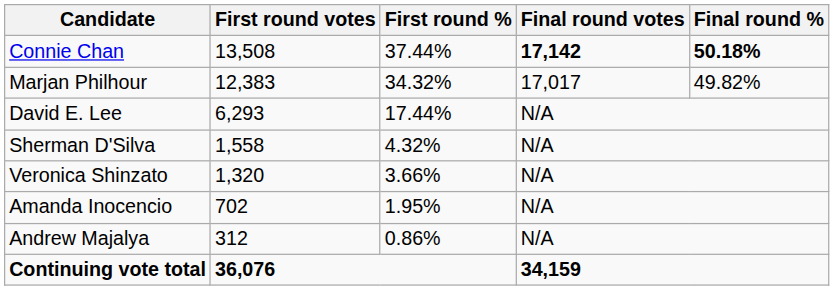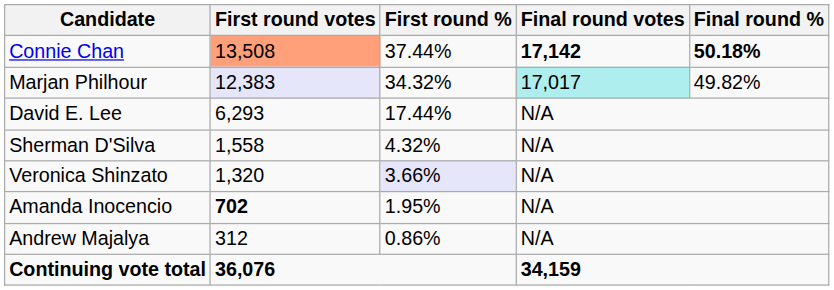(245, 51) no background -> (245, 51) lightsalmon background
(245, 82) no background -> (245, 82) lavender background
(551, 82) no background -> (551, 82) paleturquoise background
(413, 176) no background -> (413, 176) lavender background
(231, 207) normal -> (231, 207) bold
